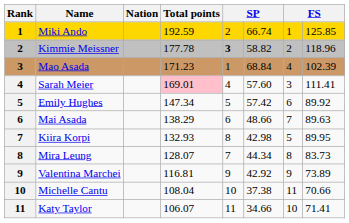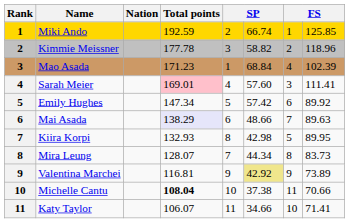(228, 48) bold -> (228, 48) normal
(179, 119) no background -> (179, 119) lavender background
(259, 173) no background -> (259, 173) khaki background
(179, 191) normal -> (179, 191) bold
